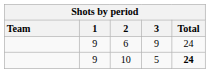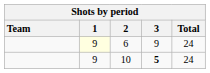(95, 44) no background -> (95, 44) lightyellow background
(157, 60) normal -> (157, 60) bold
(189, 60) bold -> (189, 60) normal
